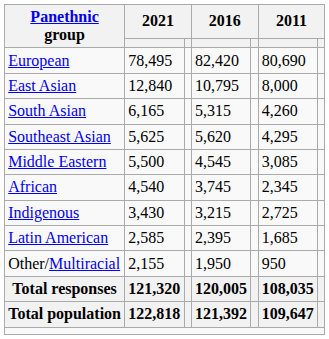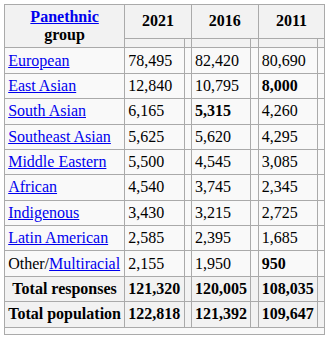(280, 85) normal -> (280, 85) bold
(213, 111) normal -> (213, 111) bold
(274, 263) normal -> (274, 263) bold
